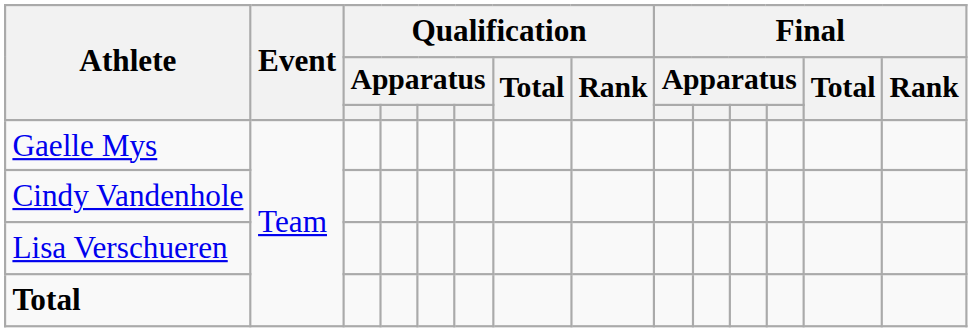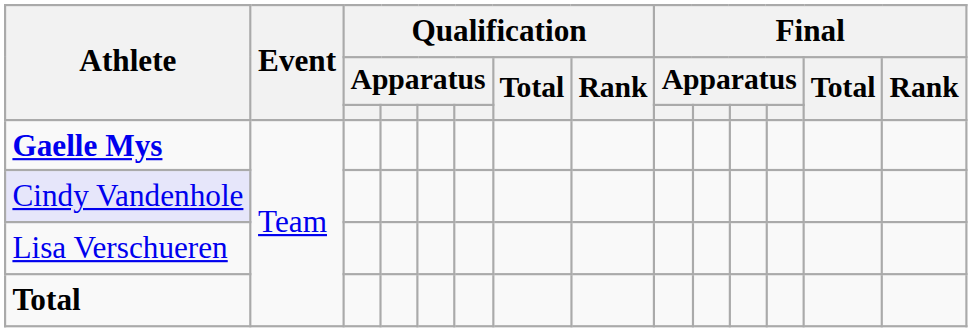(85, 144) normal -> (87, 144) bold
(128, 196) no background -> (128, 196) lavender background
